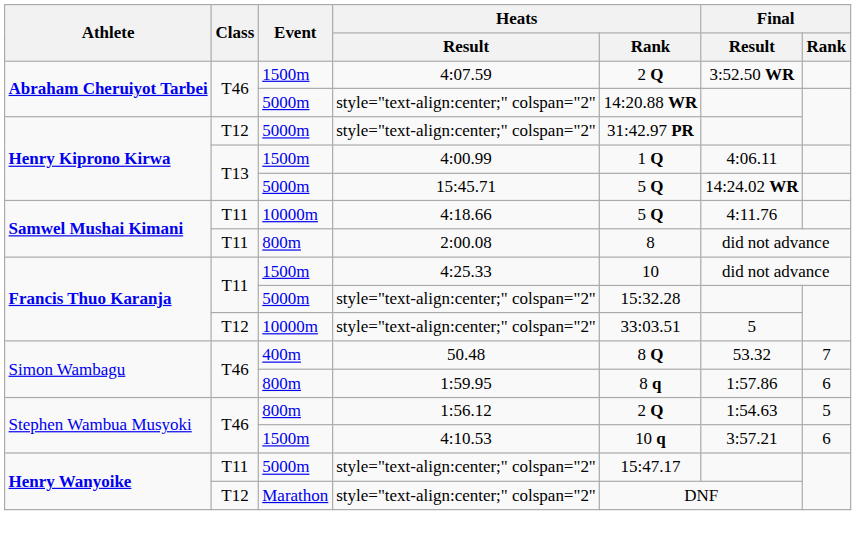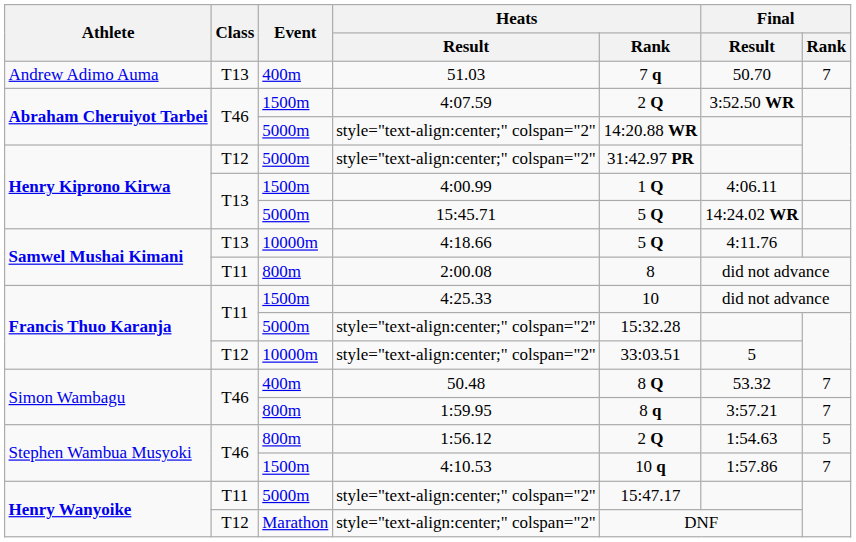+ row: (84, 74)
(235, 215) T11 -> (235, 243) T13
(752, 383) 1:57.86 -> (752, 411) 3:57.21
(826, 383) 6 -> (826, 411) 7
(752, 439) 3:57.21 -> (752, 467) 1:57.86
(826, 439) 6 -> (826, 467) 7
